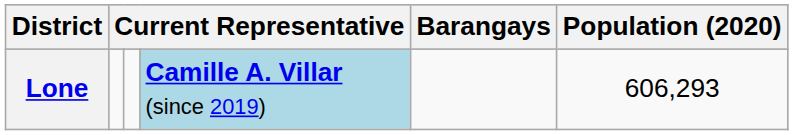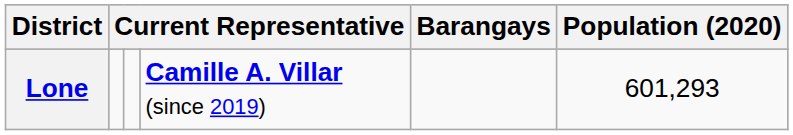(244, 88) lightblue background -> (244, 88) no background
(672, 89) 606,293 -> (672, 89) 601,293
